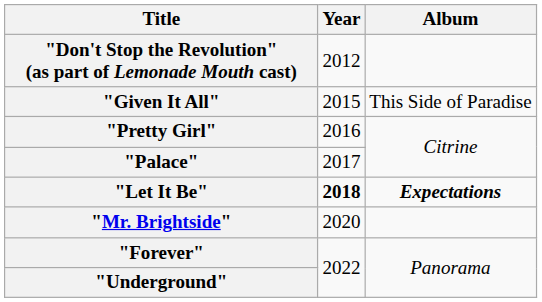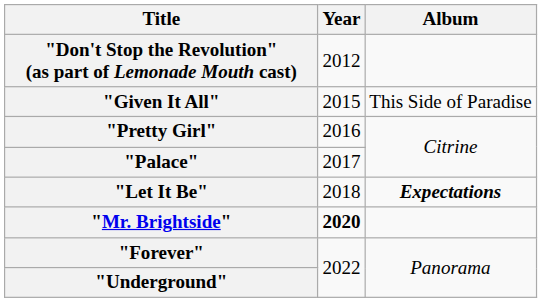(341, 191) bold -> (341, 191) normal
(341, 222) normal -> (341, 222) bold
